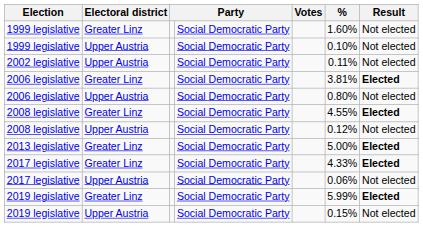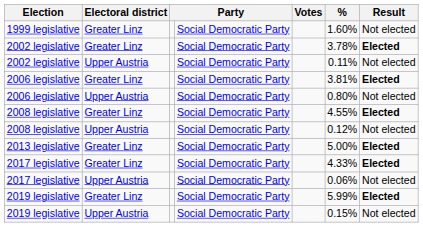- row: (43, 46)
+ row: (43, 46)
